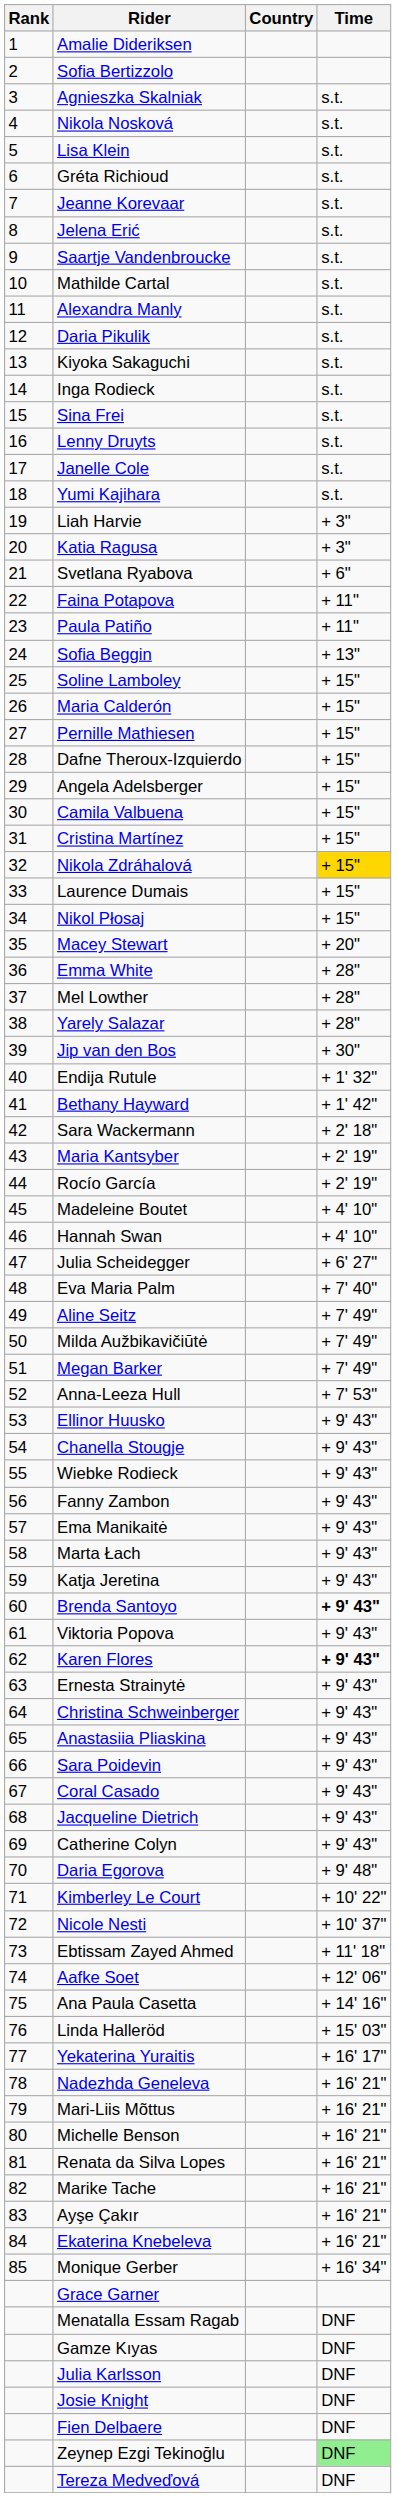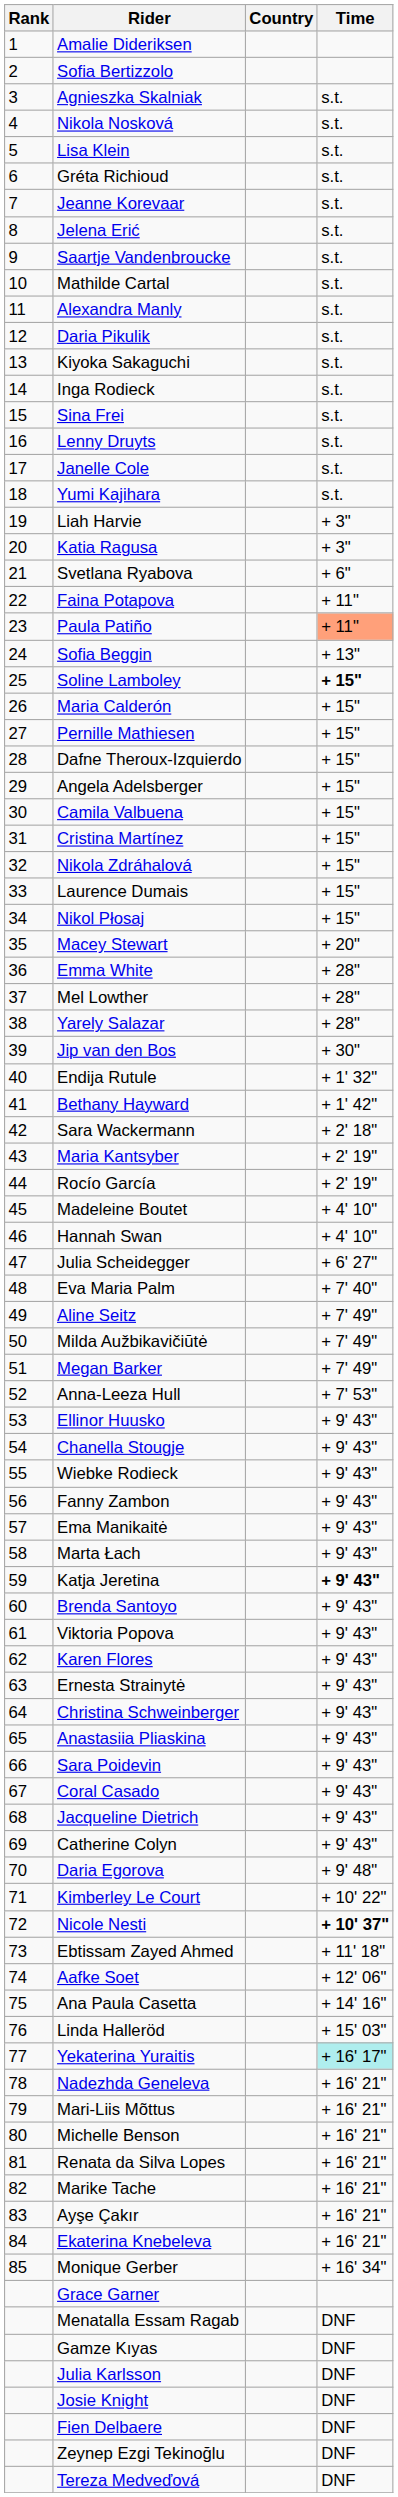(340, 627) no background -> (340, 627) lightsalmon background
(341, 680) normal -> (342, 680) bold
(341, 865) gold background -> (341, 865) no background
(349, 1580) normal -> (351, 1580) bold
(351, 1606) bold -> (349, 1606) normal
(351, 1659) bold -> (349, 1659) normal
(354, 1924) normal -> (355, 1924) bold
(354, 2056) no background -> (354, 2056) paleturquoise background
(338, 2453) lightgreen background -> (338, 2453) no background
